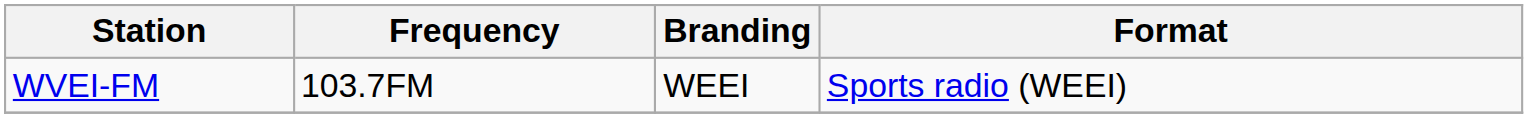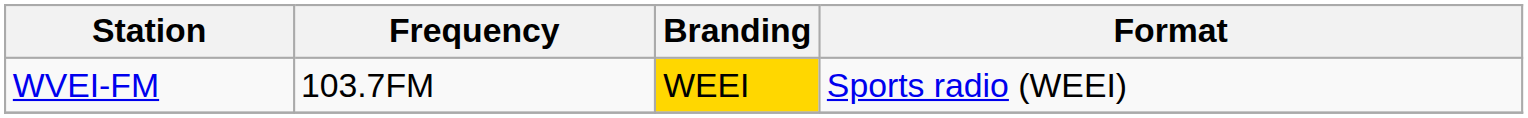(706, 84) no background -> (706, 84) gold background
